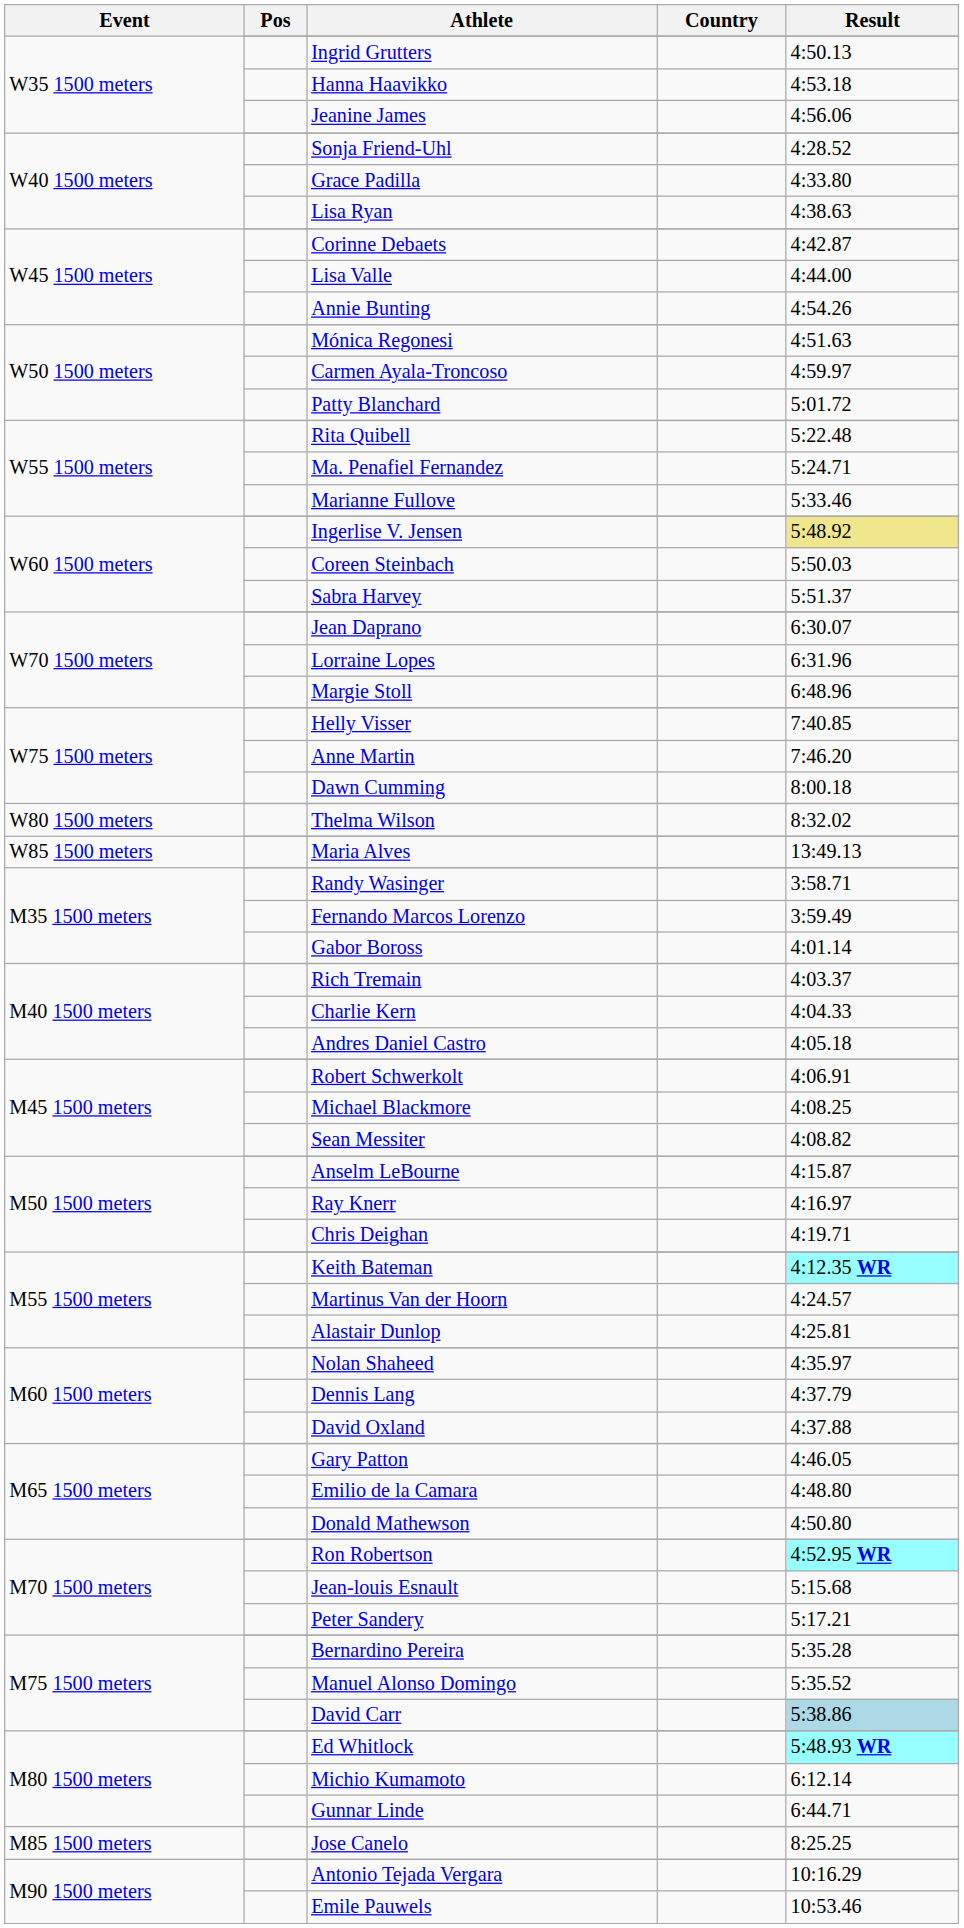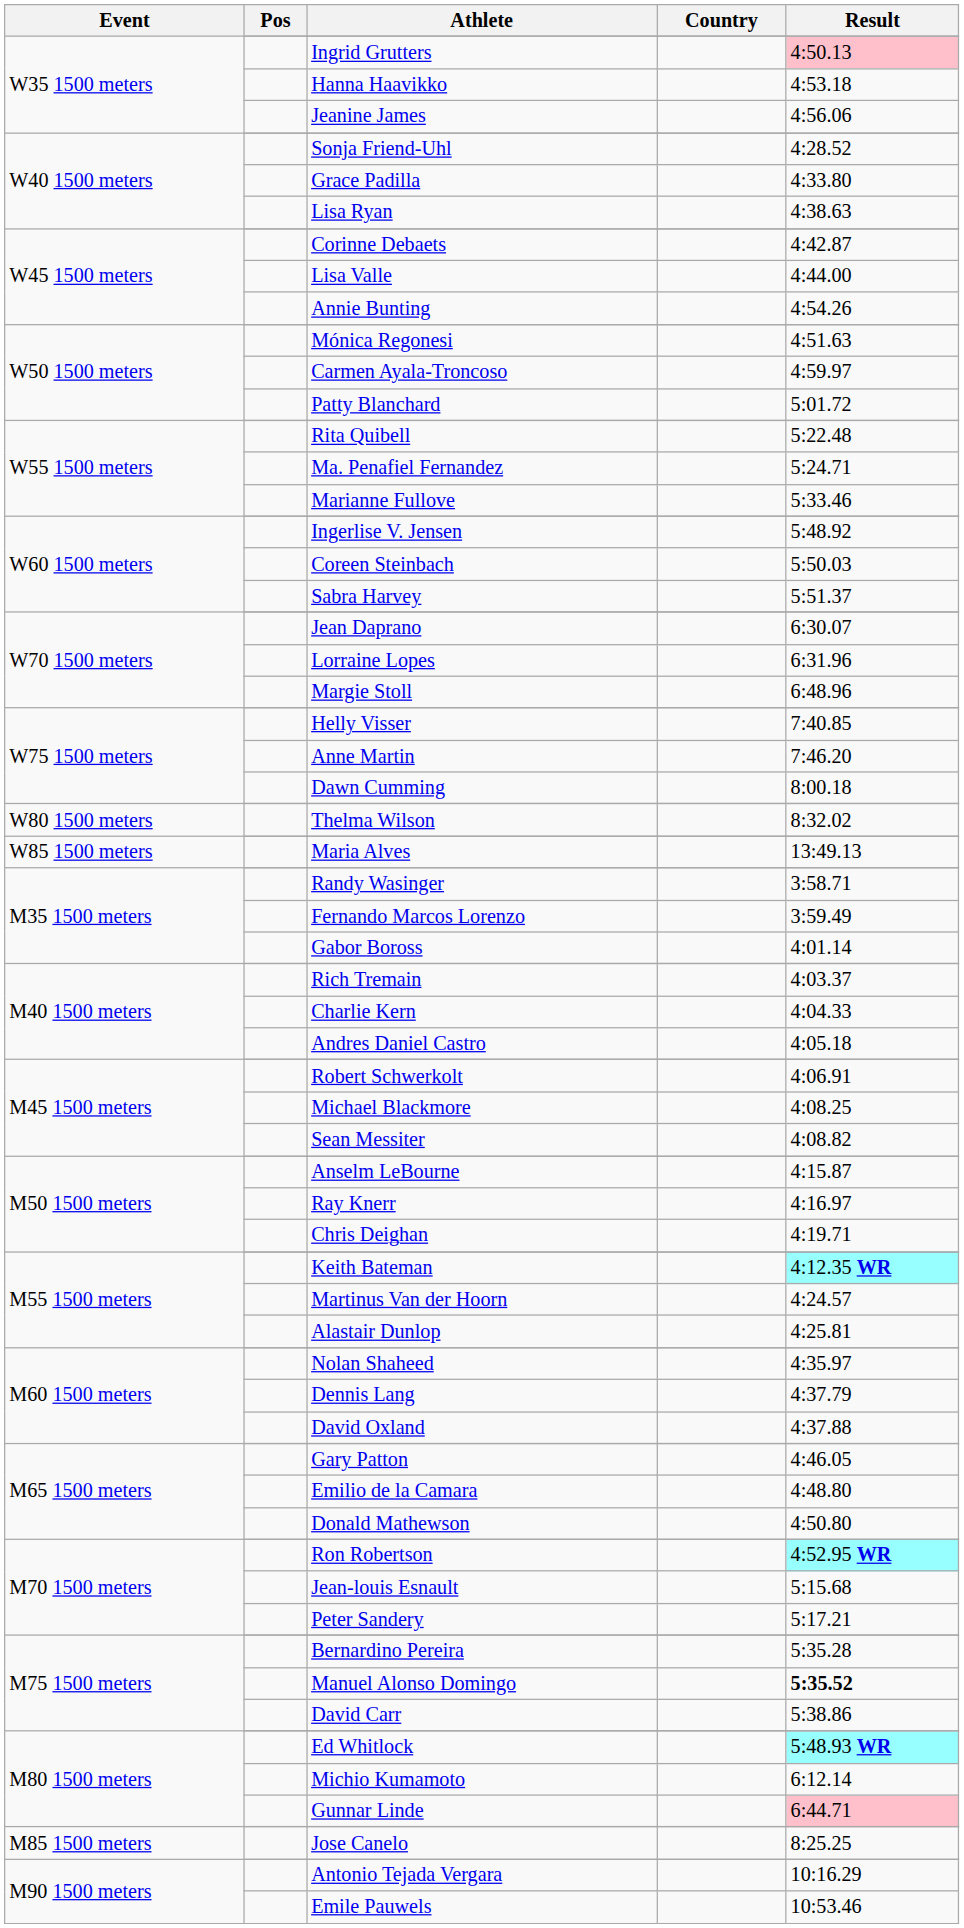(821, 52) no background -> (821, 52) pink background
(821, 532) khaki background -> (821, 532) no background
(821, 1683) normal -> (822, 1683) bold
(821, 1715) lightblue background -> (821, 1715) no background
(821, 1810) no background -> (821, 1810) pink background
